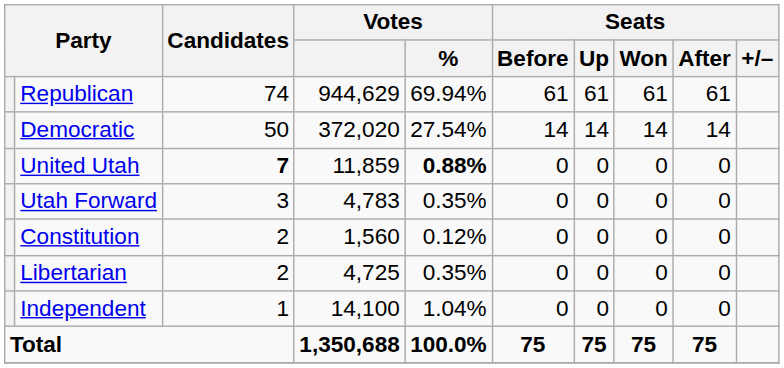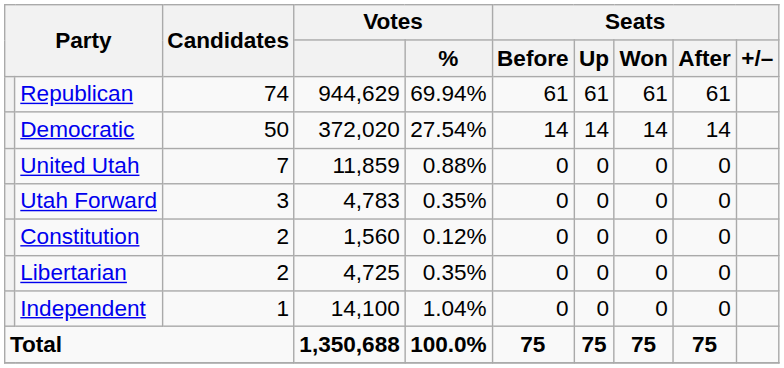(283, 165) bold -> (283, 165) normal
(455, 165) bold -> (455, 165) normal
